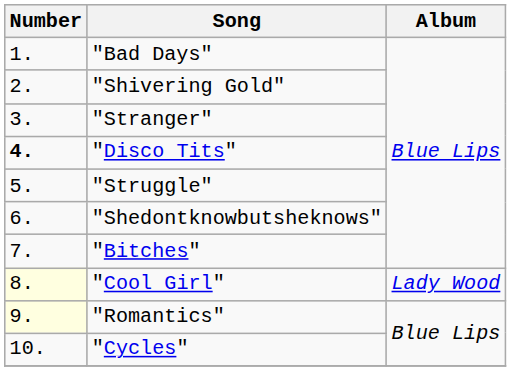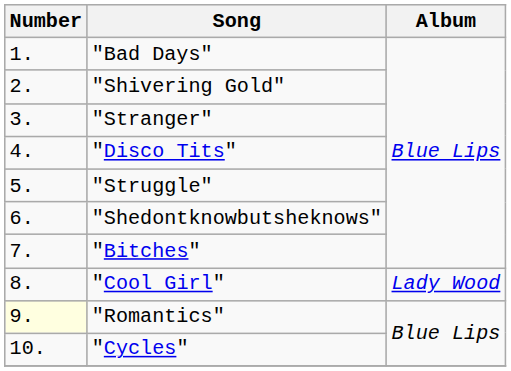(22, 153) bold -> (22, 153) normal
(22, 284) lightyellow background -> (22, 284) no background
